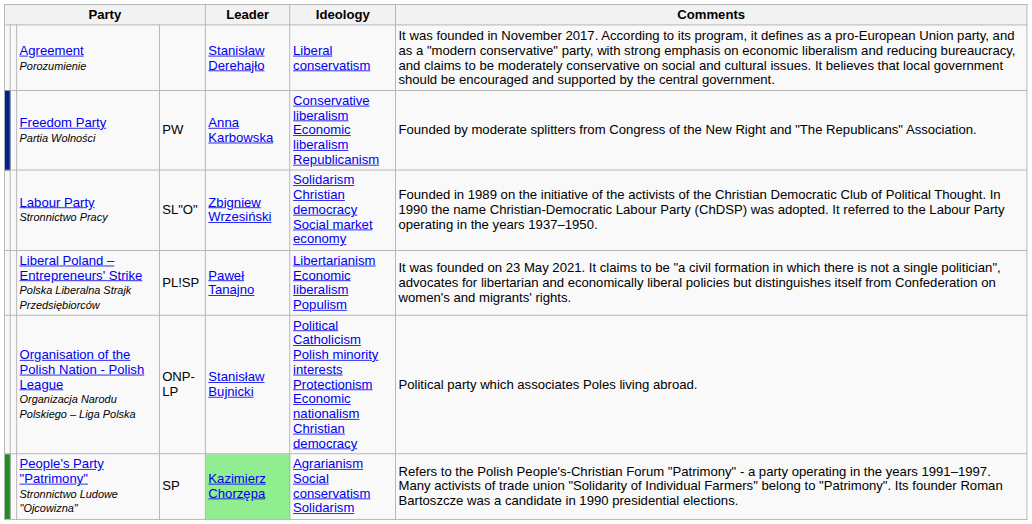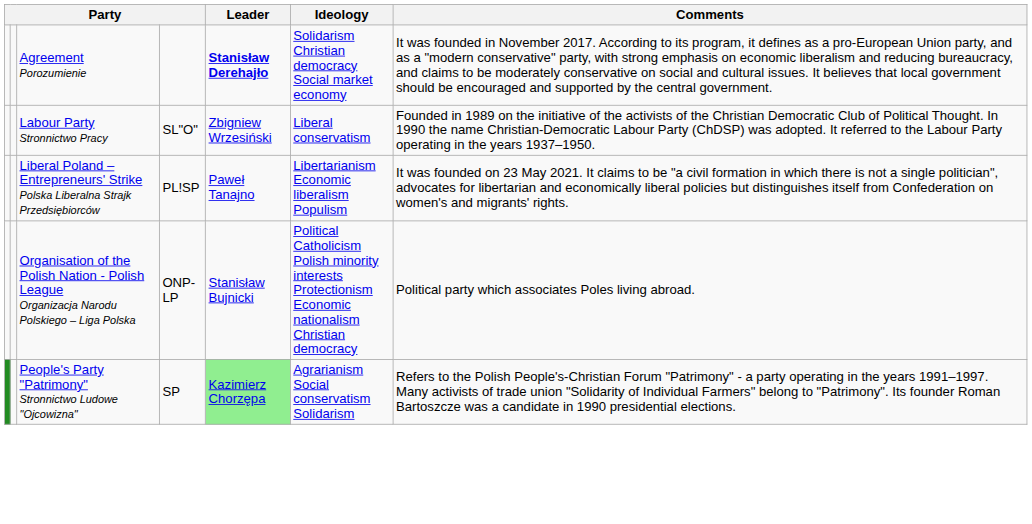(236, 57) normal -> (239, 65) bold
(332, 57) Liberal conservatism -> (333, 65) Solidarism Christian democracy Social market economy
- row: (63, 130)
(333, 210) Solidarism Christian democracy Social market economy -> (332, 130) Liberal conservatism
